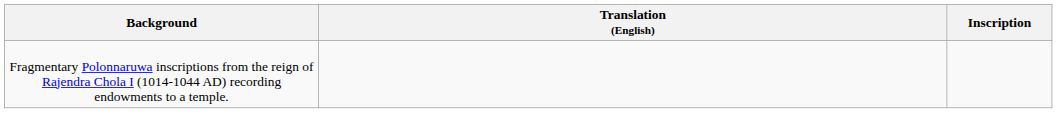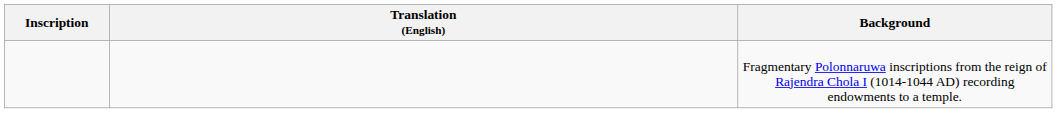columns swapped: (162, 22) <-> (1000, 22)
